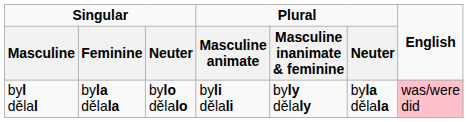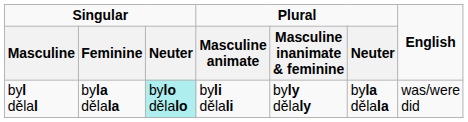(168, 98) no background -> (168, 98) paleturquoise background
(431, 98) pink background -> (431, 98) no background
